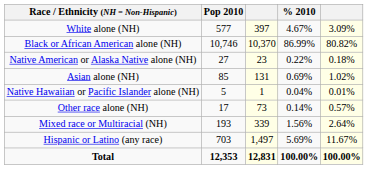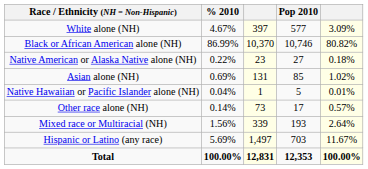columns swapped: (224, 12) <-> (299, 12)
